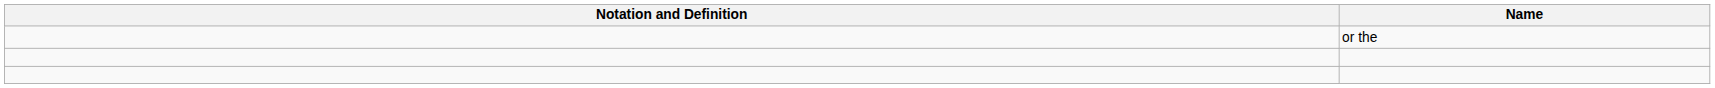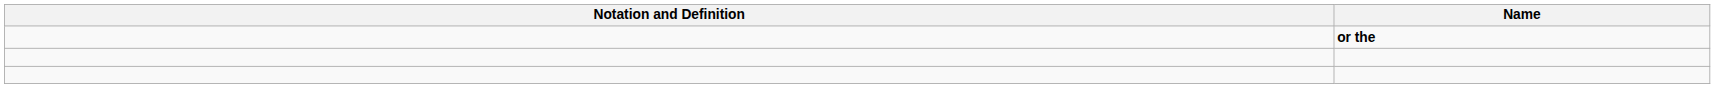(1360, 37) normal -> (1356, 37) bold
